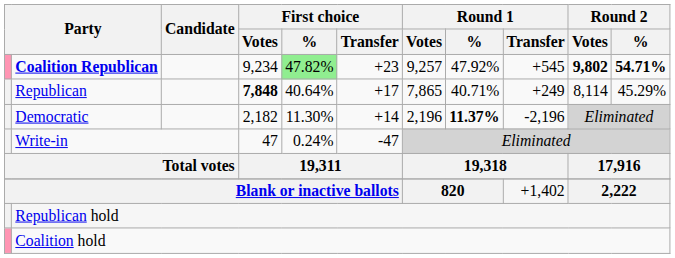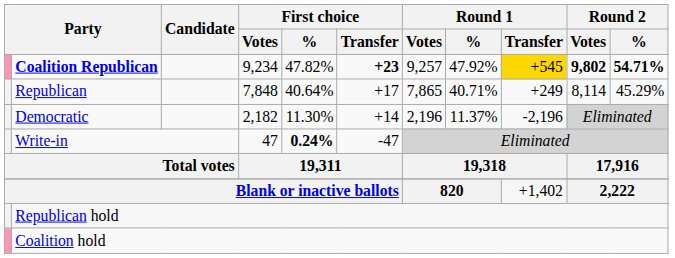(309, 66) lightgreen background -> (309, 66) no background
(387, 66) normal -> (387, 66) bold
(548, 66) no background -> (547, 66) gold background
(260, 91) bold -> (260, 91) normal
(474, 116) bold -> (474, 116) normal
(313, 141) normal -> (312, 141) bold
